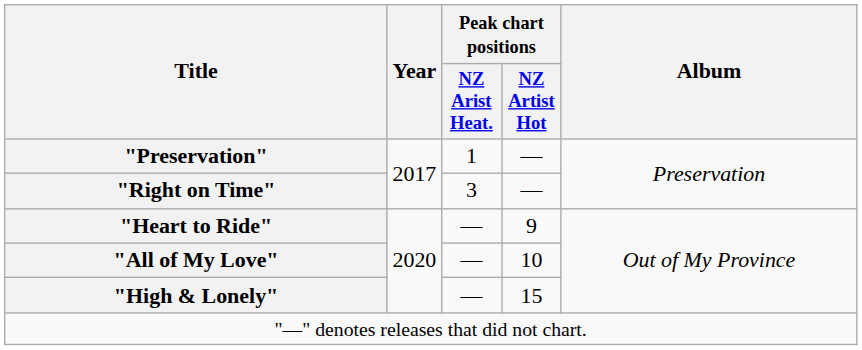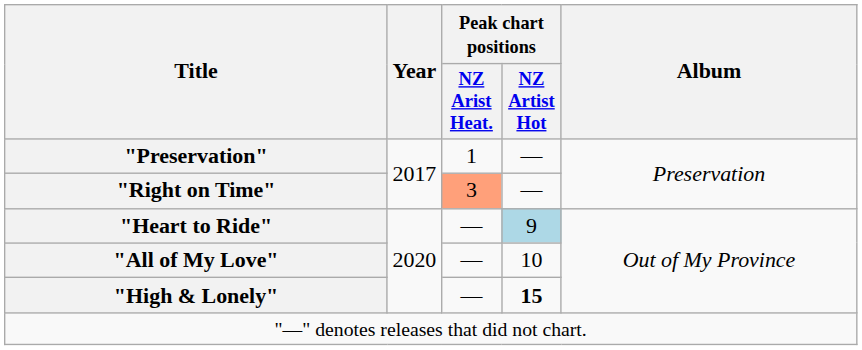(471, 190) no background -> (471, 190) lightsalmon background
(531, 225) no background -> (531, 225) lightblue background
(531, 294) normal -> (531, 294) bold
